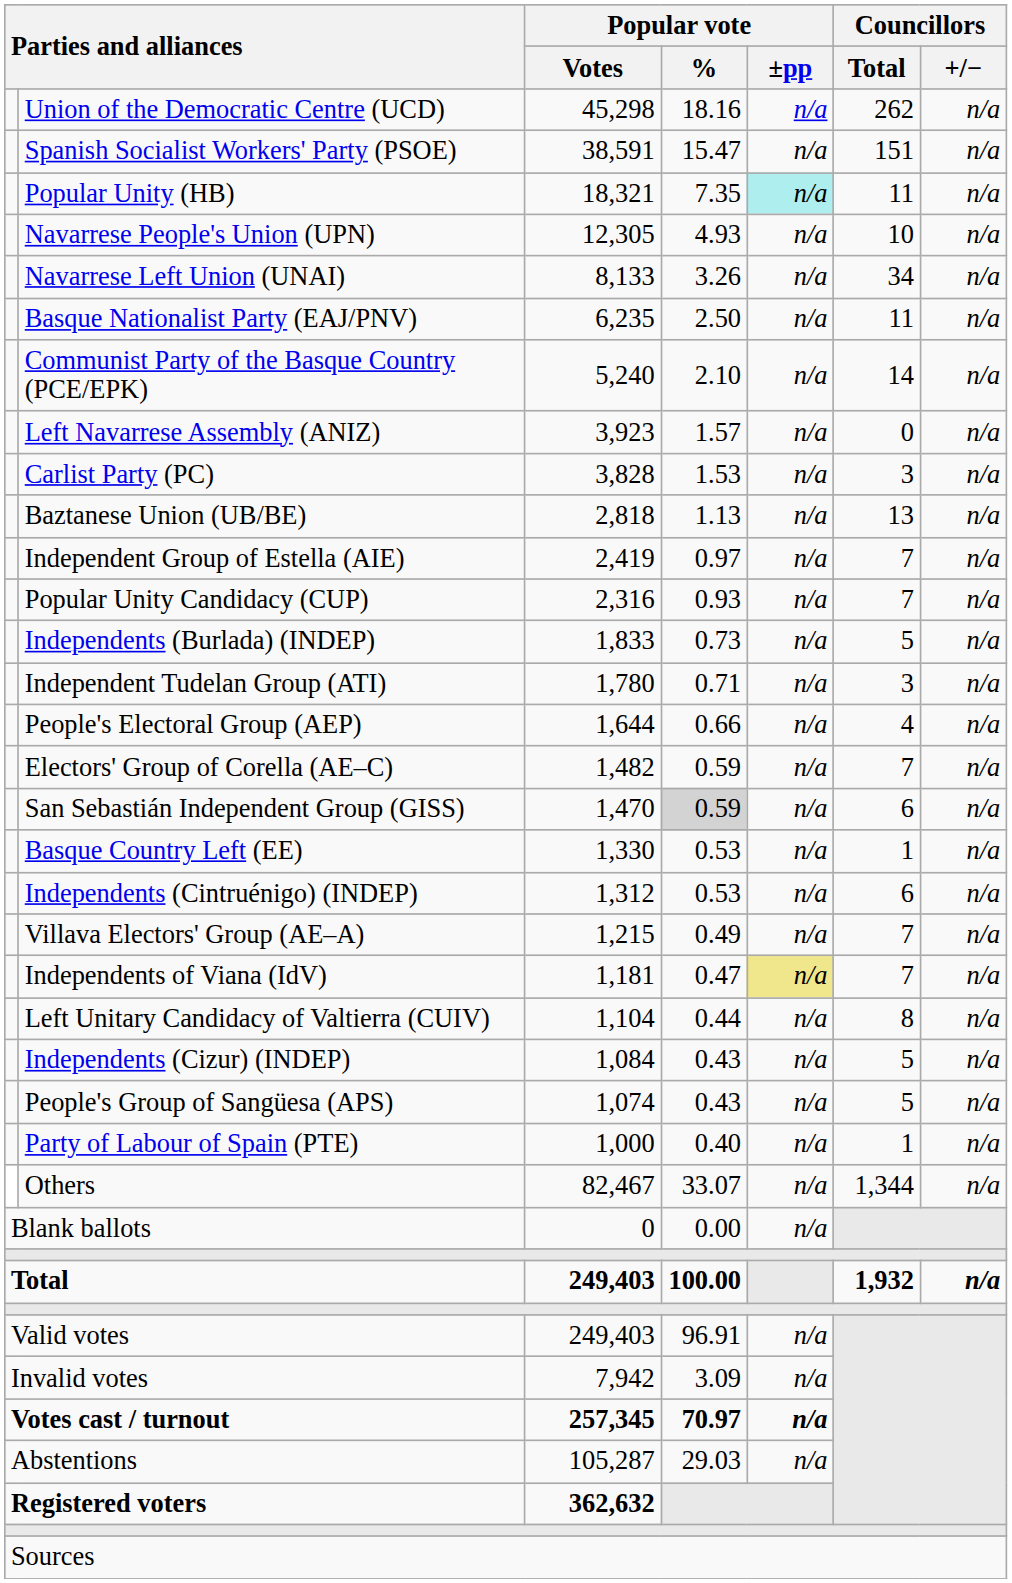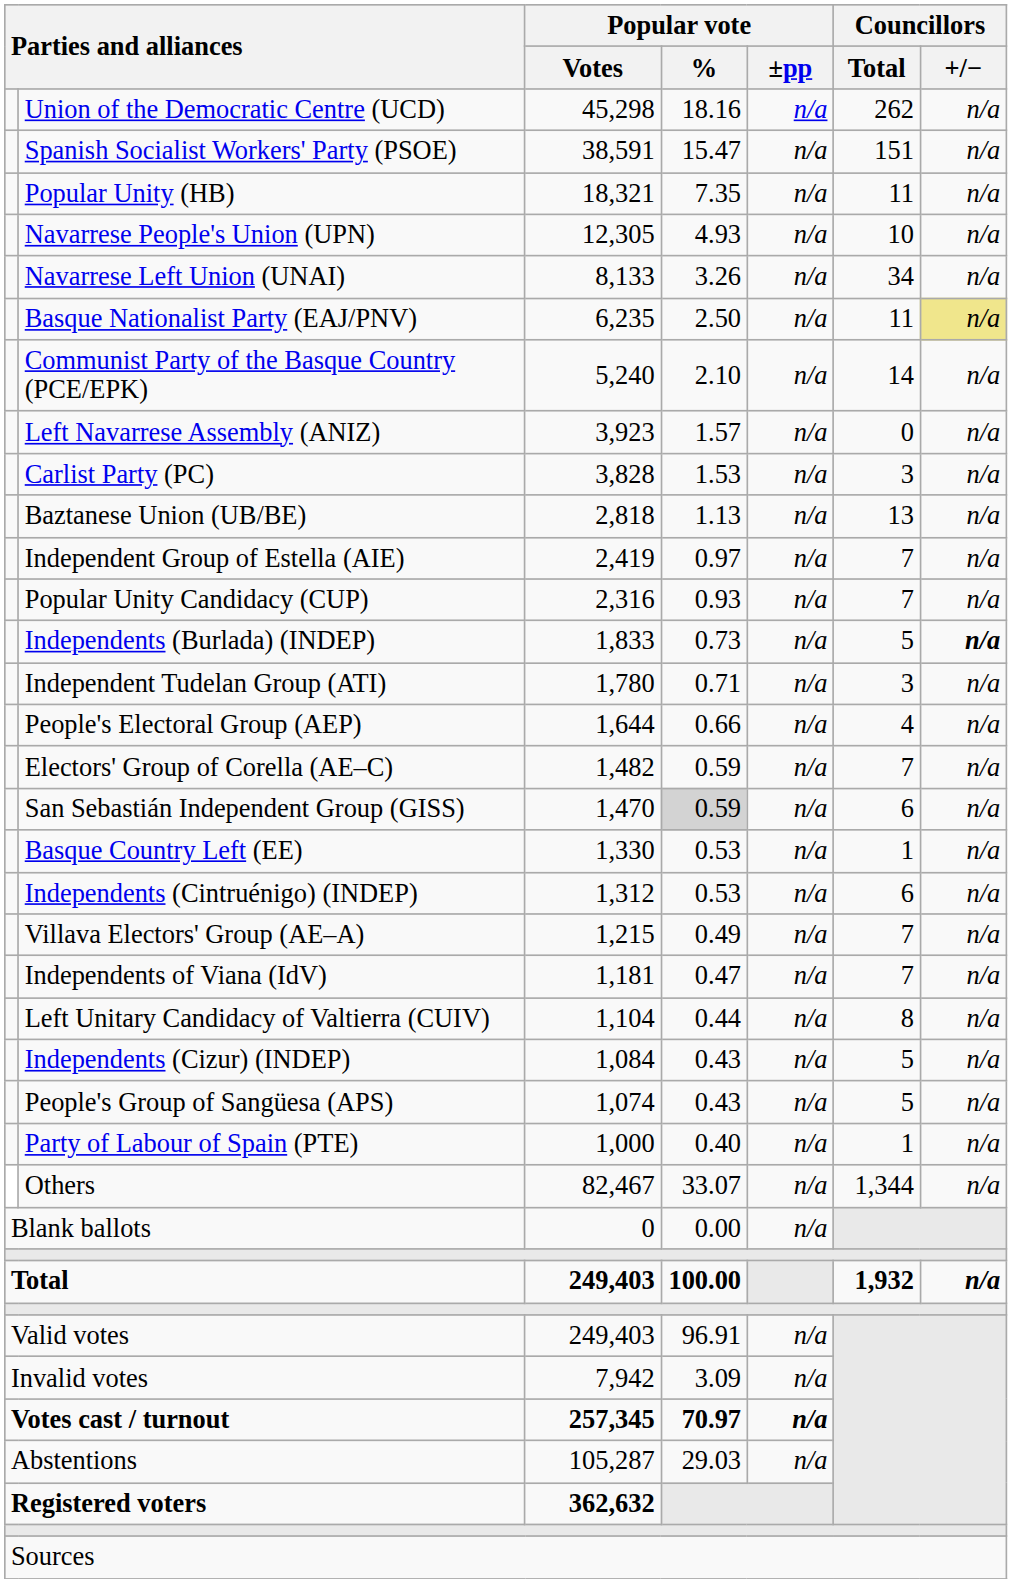(811, 192) paleturquoise background -> (811, 192) no background
(983, 318) no background -> (983, 318) khaki background
(983, 641) normal -> (983, 641) bold
(811, 976) khaki background -> (811, 976) no background
